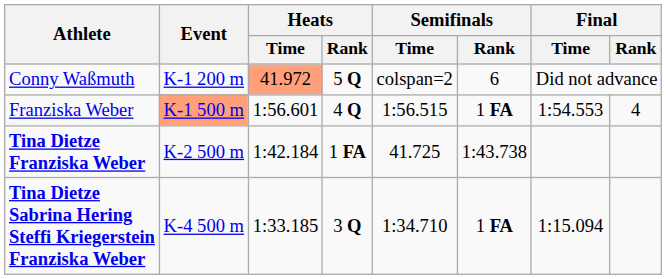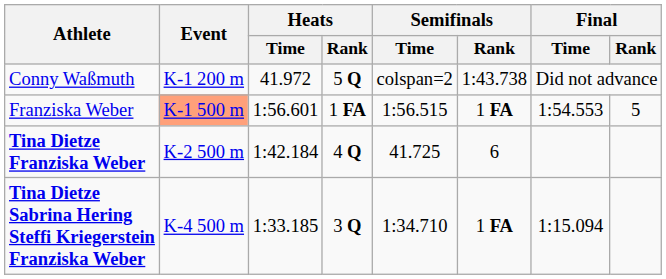(285, 79) lightsalmon background -> (285, 79) no background
(494, 79) 6 -> (494, 79) 1:43.738
(347, 110) 4 Q -> (347, 110) 1 FA
(636, 110) 4 -> (636, 110) 5
(347, 152) 1 FA -> (347, 152) 4 Q
(494, 152) 1:43.738 -> (494, 152) 6
